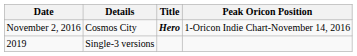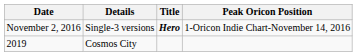(111, 28) Cosmos City -> (120, 28) Single-3 versions
(120, 43) Single-3 versions -> (111, 43) Cosmos City
